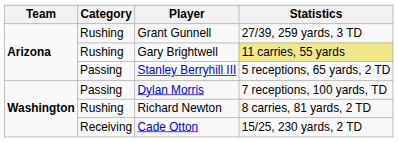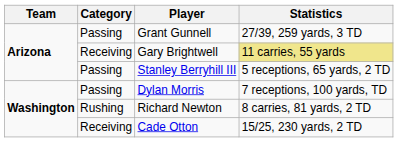(102, 33) Rushing -> (101, 33) Passing
(102, 52) Rushing -> (106, 52) Receiving
